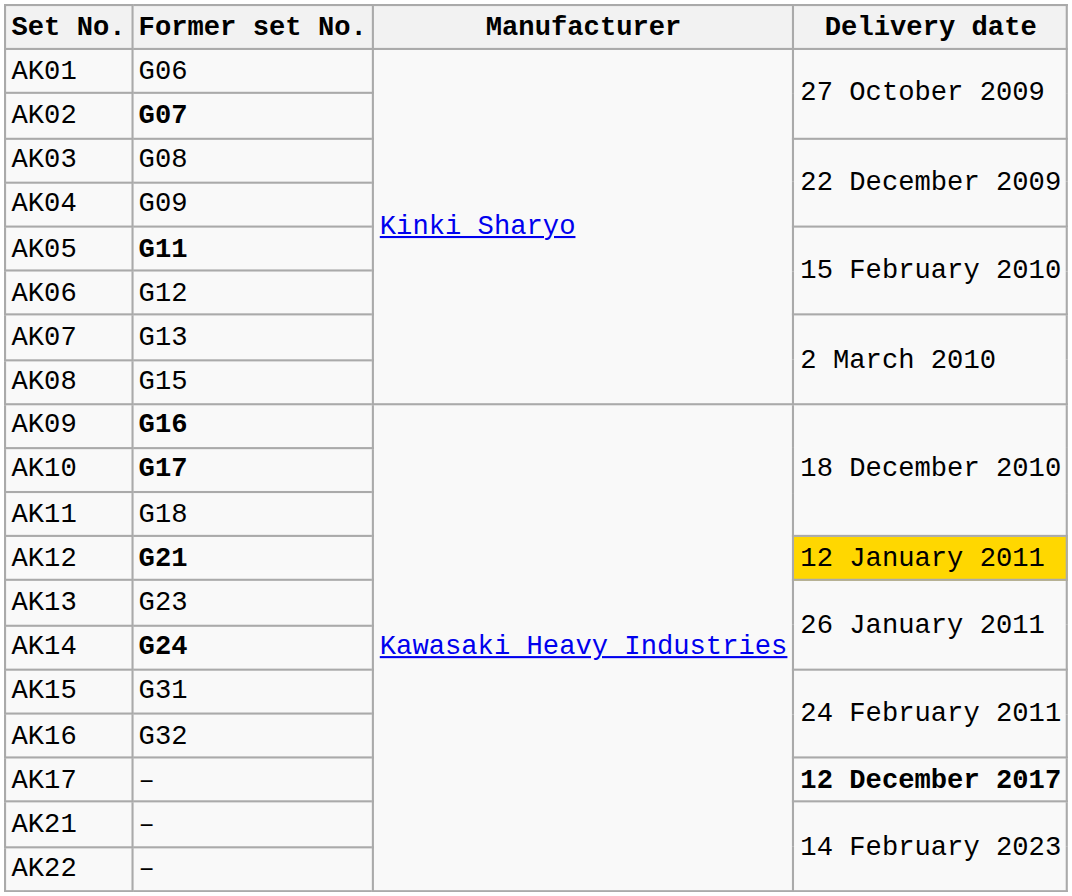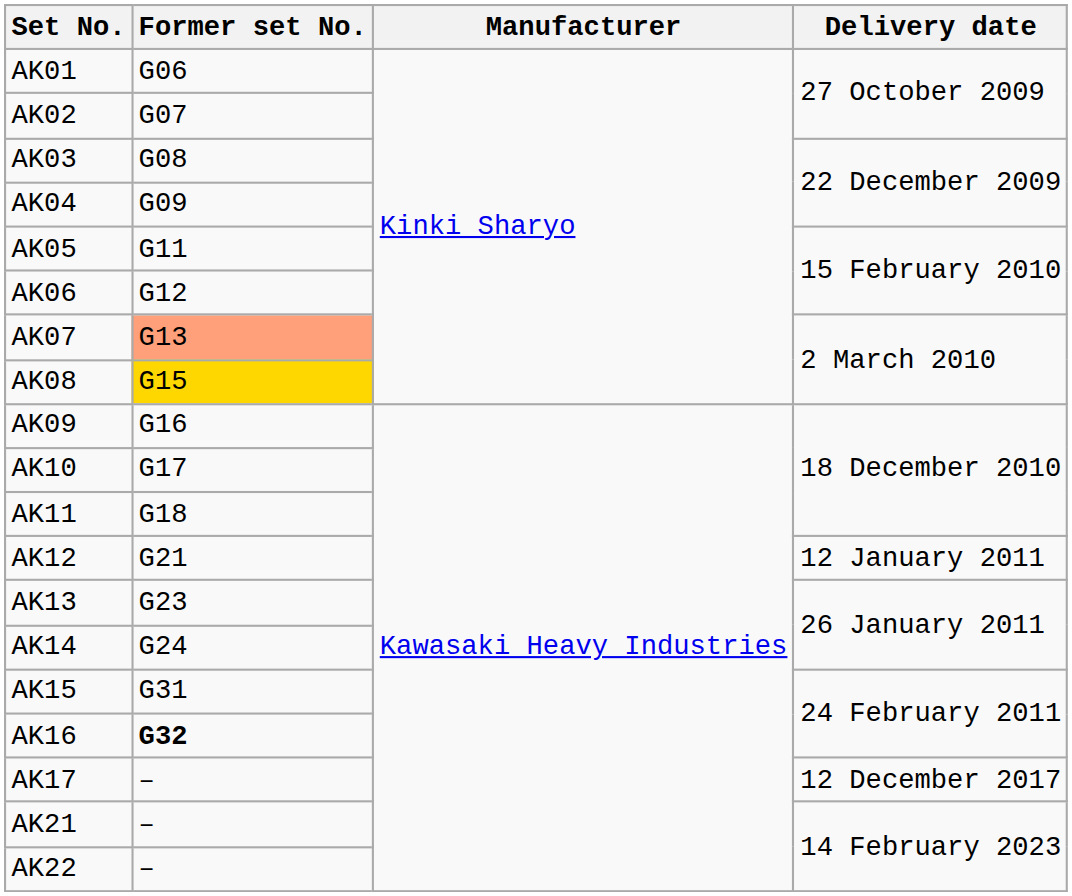(163, 116) bold -> (163, 116) normal
(163, 249) bold -> (163, 249) normal
(163, 337) no background -> (163, 337) lightsalmon background
(163, 381) no background -> (163, 381) gold background
(163, 426) bold -> (163, 426) normal
(163, 470) bold -> (163, 470) normal
(163, 559) bold -> (163, 559) normal
(923, 559) gold background -> (923, 559) no background
(163, 647) bold -> (163, 647) normal
(163, 736) normal -> (163, 736) bold
(931, 780) bold -> (931, 780) normal
